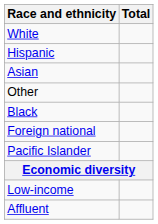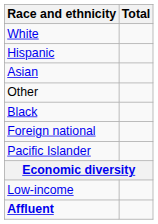(28, 209) normal -> (30, 209) bold
